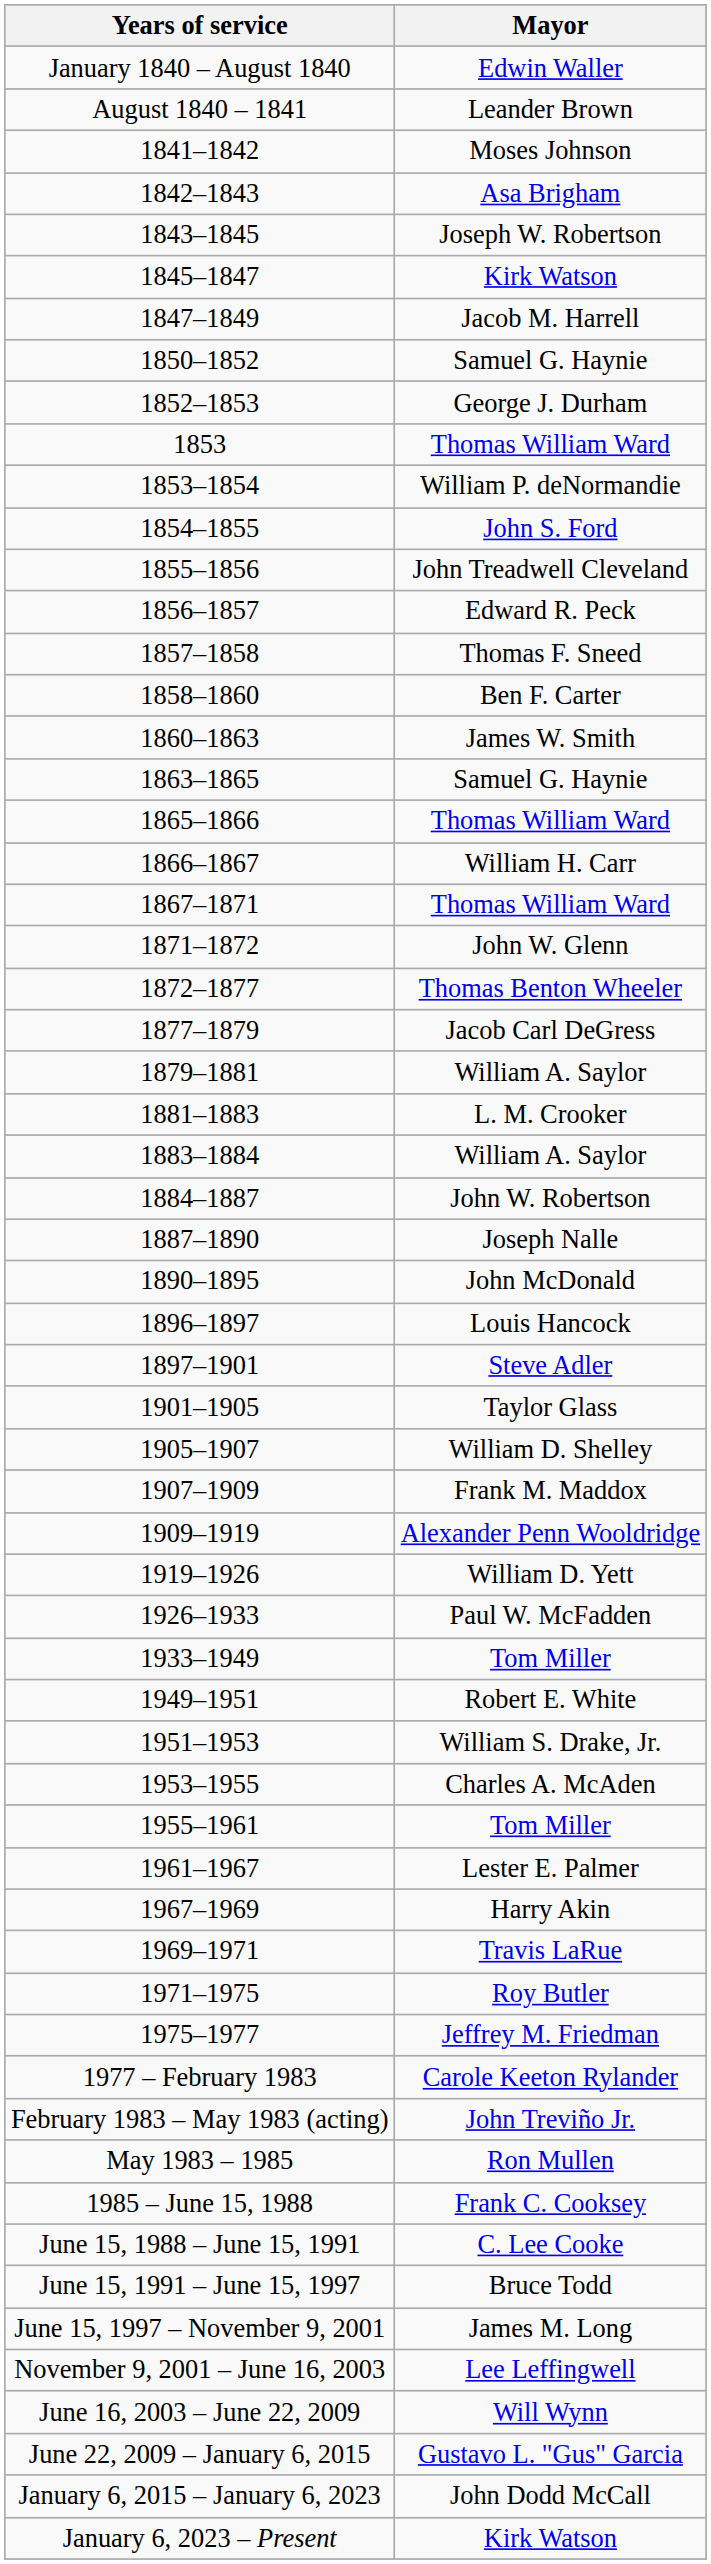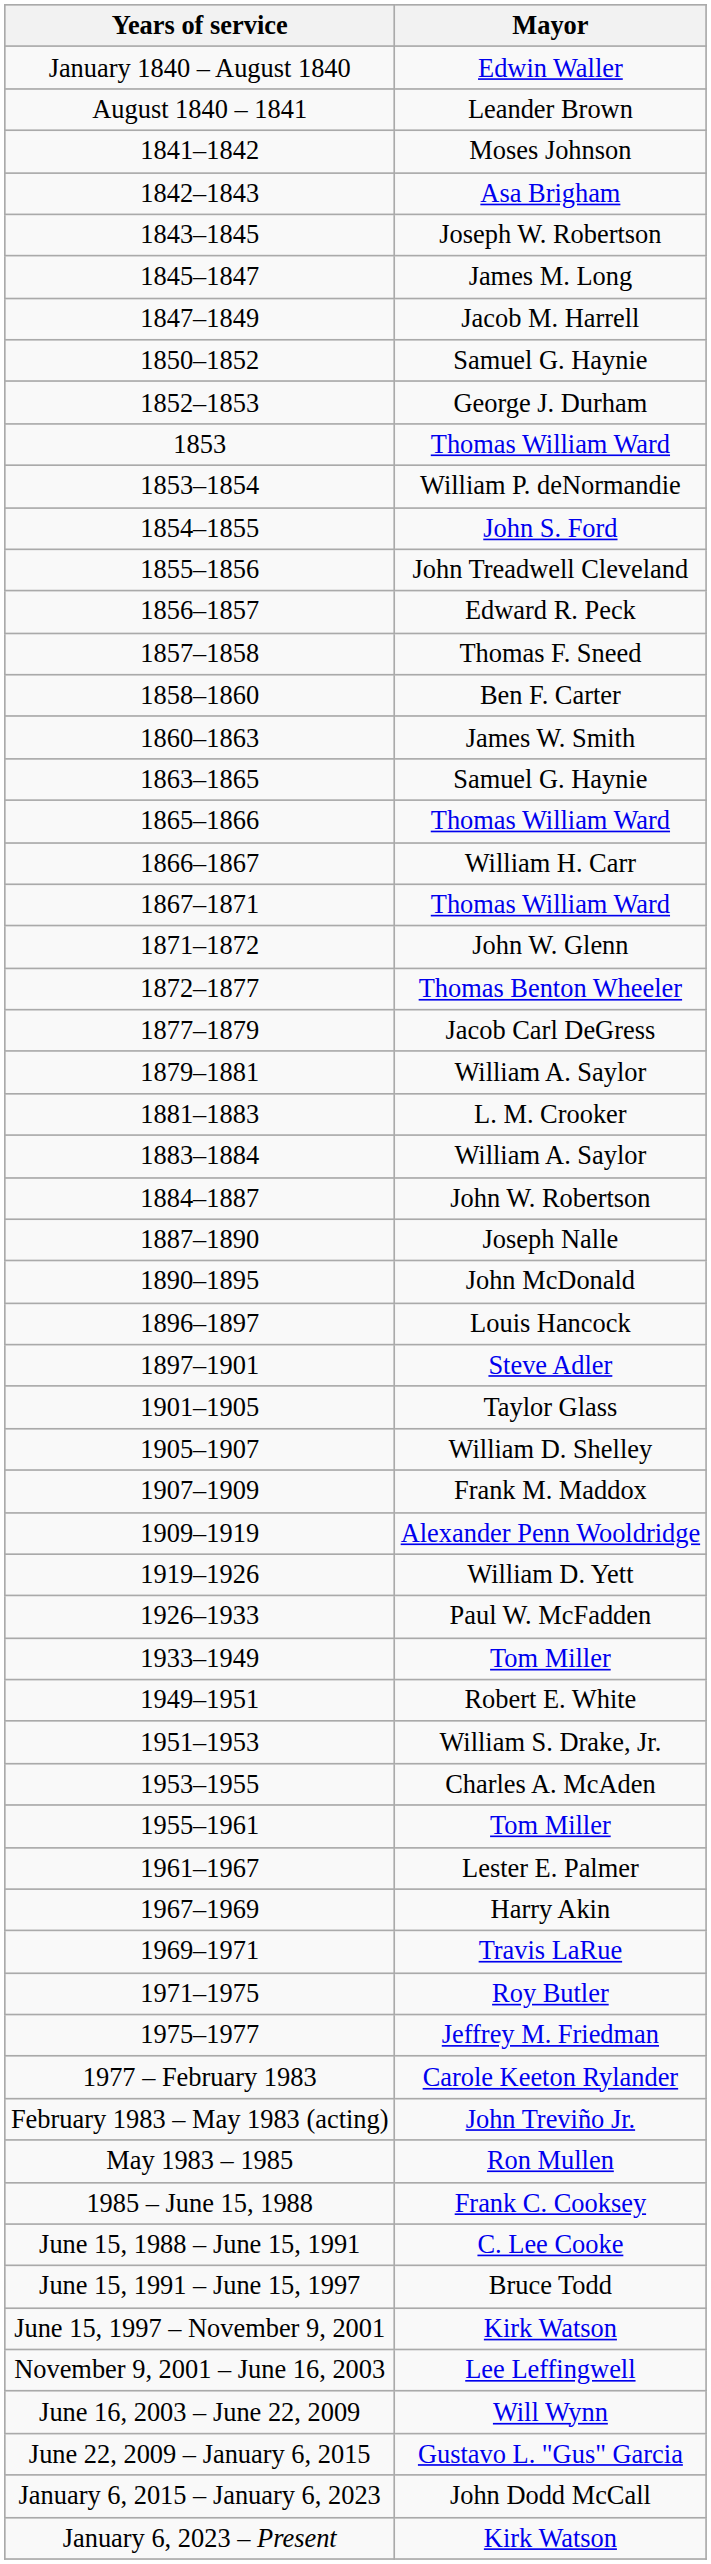(550, 276) Kirk Watson -> (550, 276) James M. Long
(550, 2328) James M. Long -> (550, 2328) Kirk Watson
